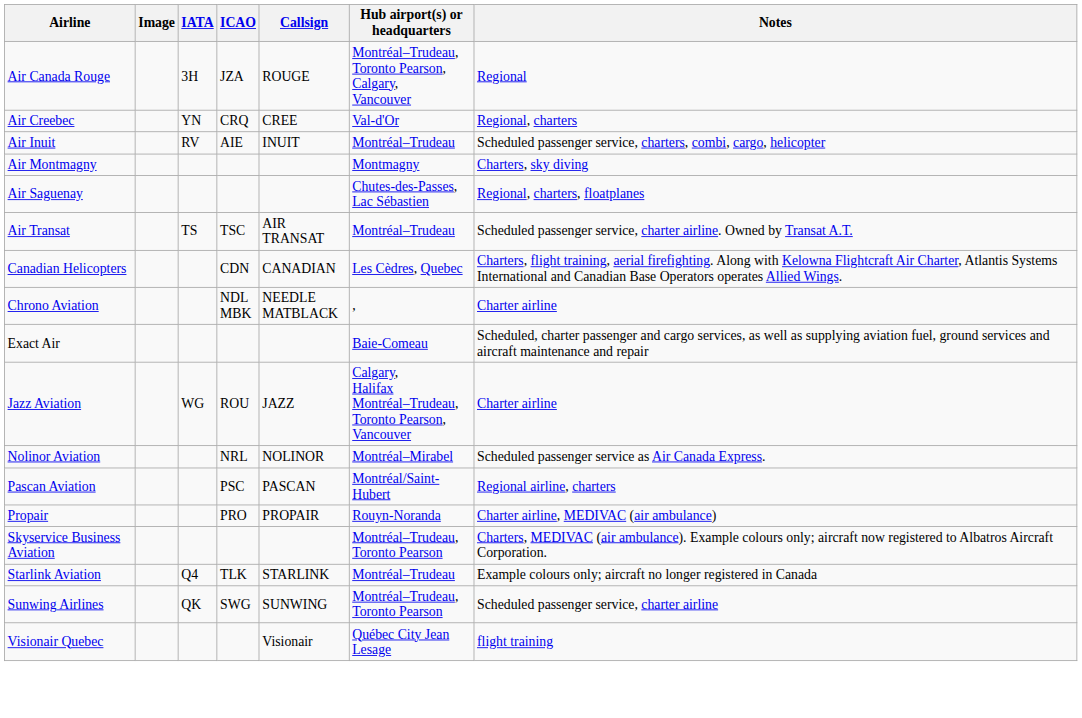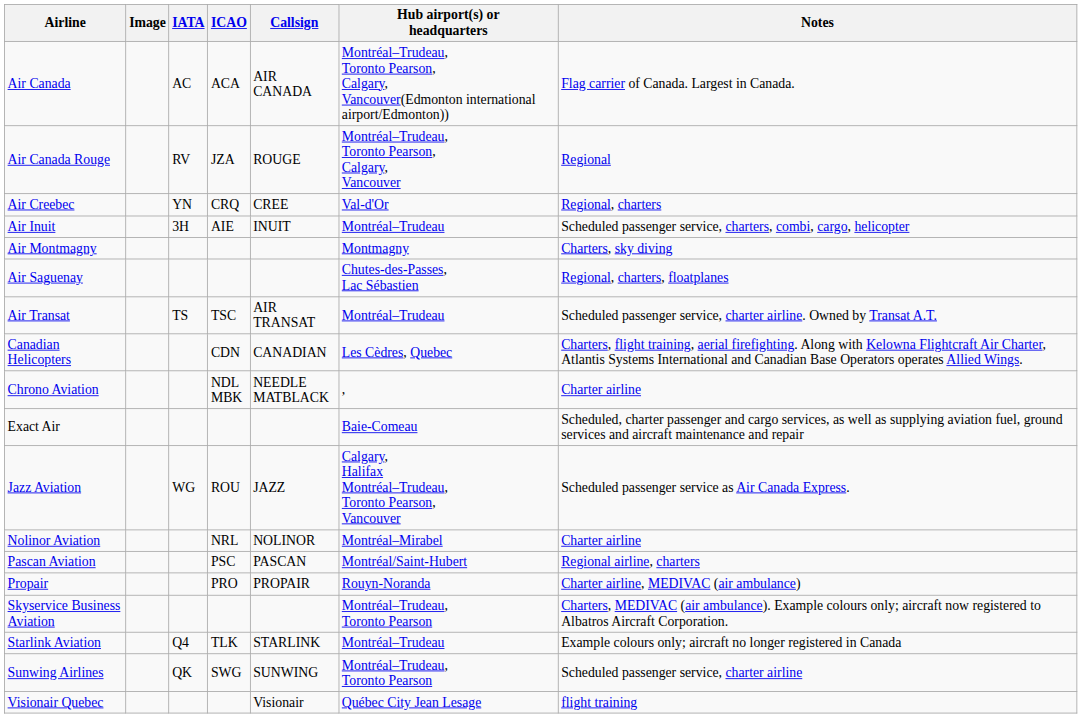+ row: (39, 83)
(190, 75) 3H -> (181, 159) RV
(190, 142) RV -> (181, 226) 3H
(517, 403) Charter airline -> (705, 487) Scheduled passenger service as Air Canada Express.
(621, 456) Scheduled passenger service as Air Canada Express. -> (601, 540) Charter airline
